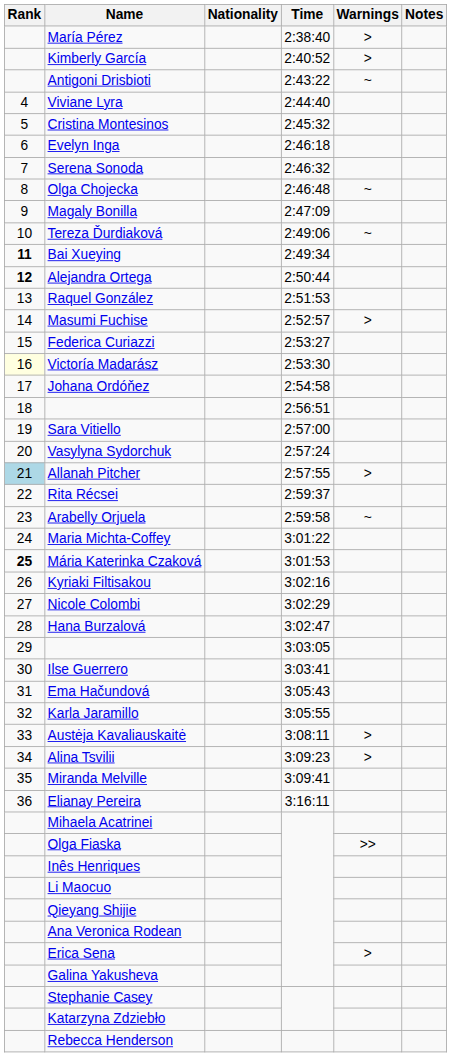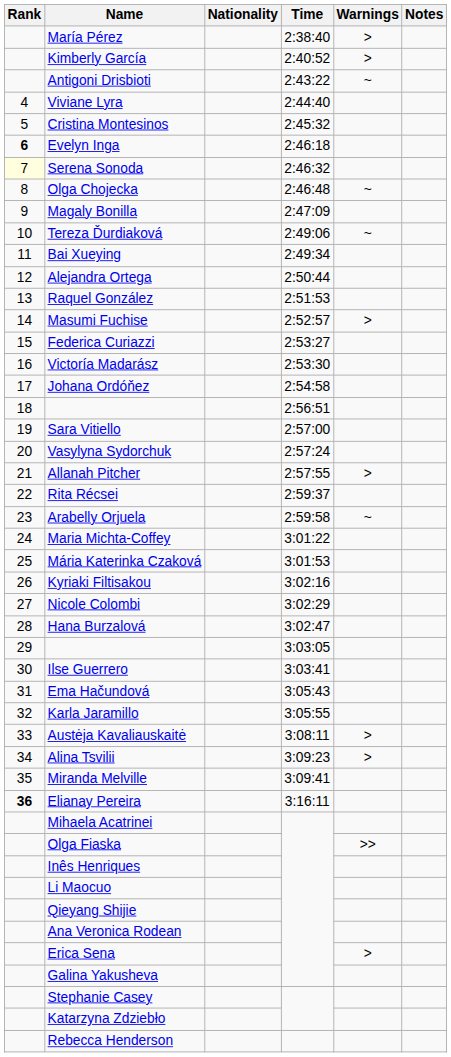(24, 146) normal -> (24, 146) bold
(24, 168) no background -> (24, 168) lightyellow background
(24, 255) bold -> (24, 255) normal
(24, 277) bold -> (24, 277) normal
(24, 364) lightyellow background -> (24, 364) no background
(24, 473) lightblue background -> (24, 473) no background
(24, 560) bold -> (24, 560) normal
(24, 801) normal -> (24, 801) bold
